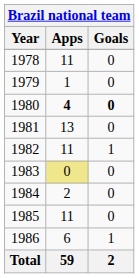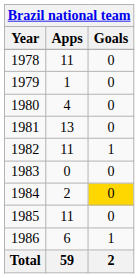(67, 104) bold -> (67, 104) normal
(111, 104) bold -> (111, 104) normal
(67, 171) khaki background -> (67, 171) no background
(111, 194) no background -> (111, 194) gold background
